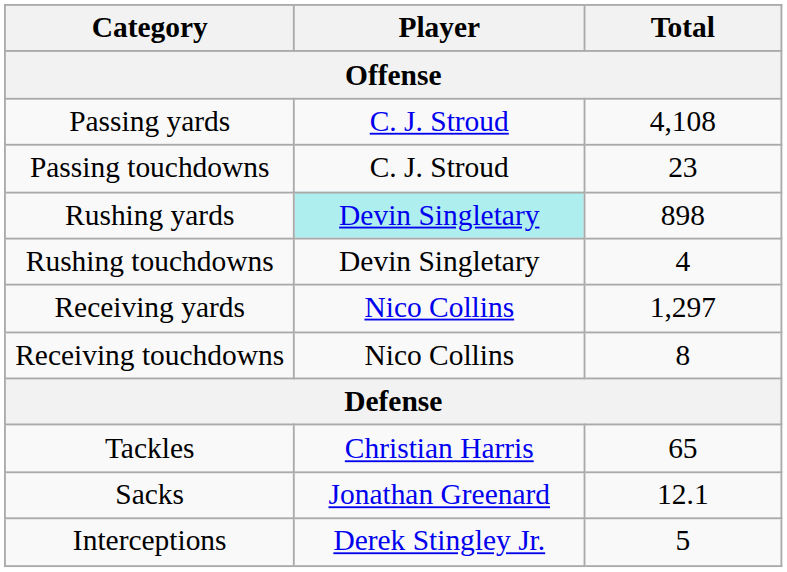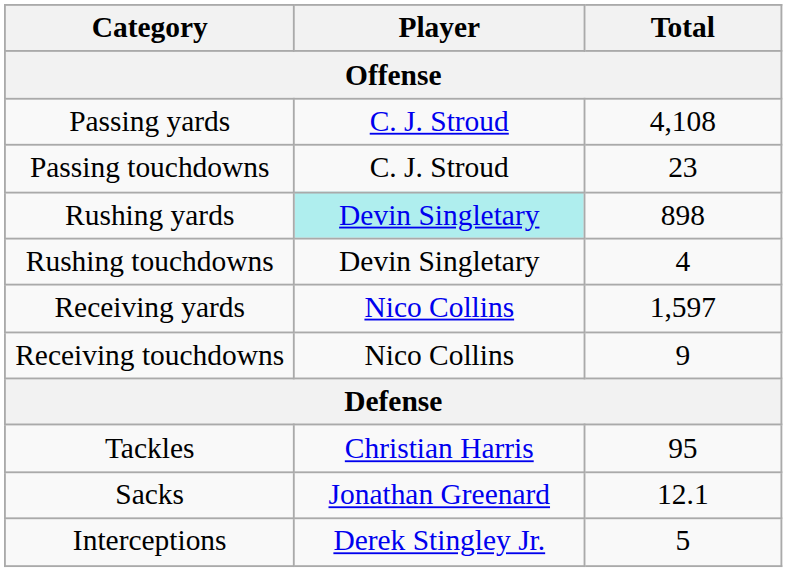(683, 307) 1,297 -> (683, 307) 1,597
(683, 354) 8 -> (683, 354) 9
(683, 448) 65 -> (683, 448) 95
